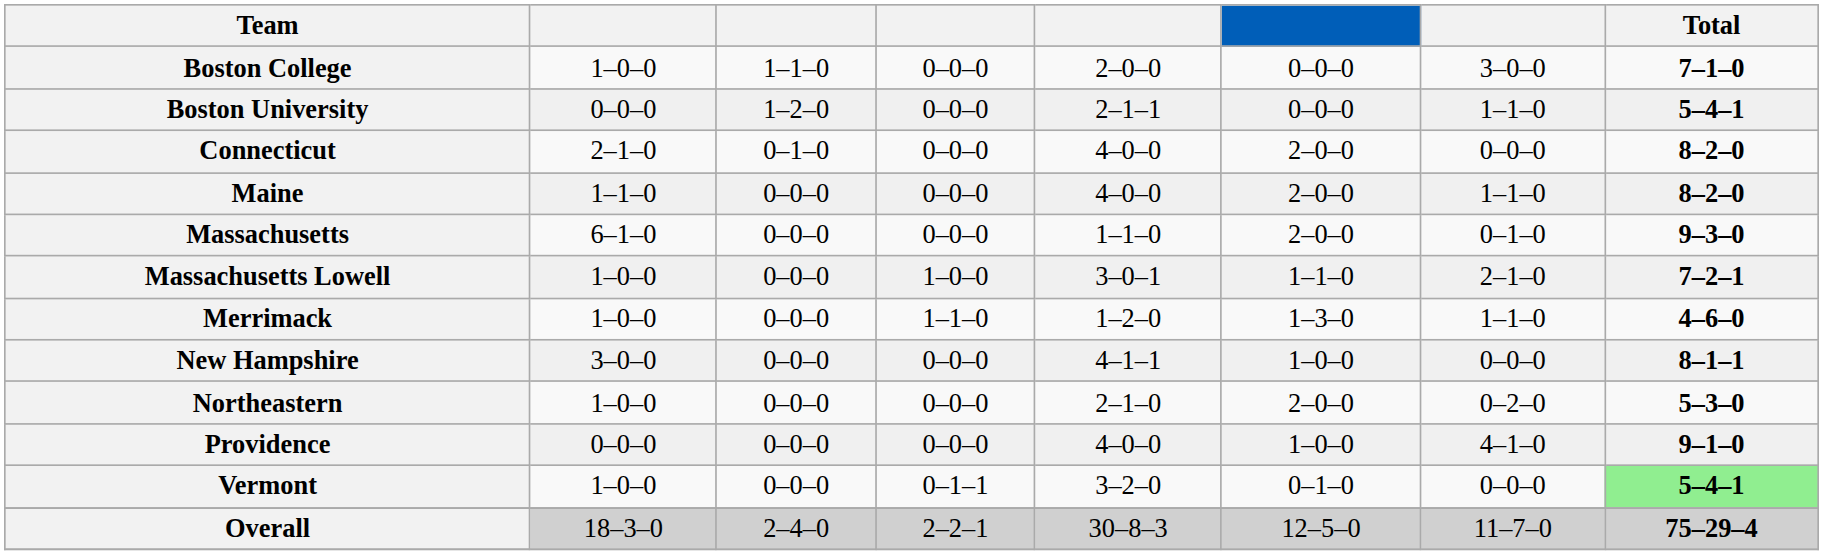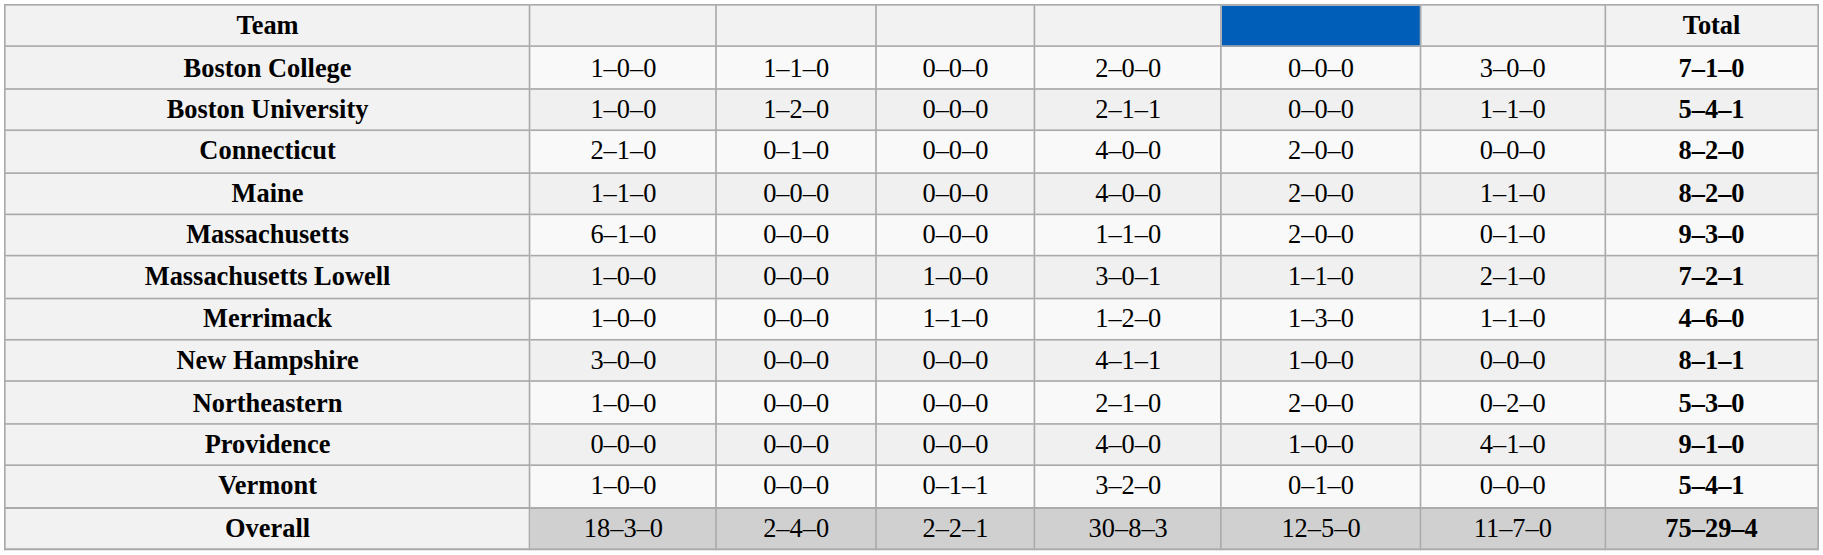(623, 109) 0–0–0 -> (623, 109) 1–0–0
(1712, 485) lightgreen background -> (1712, 485) no background
